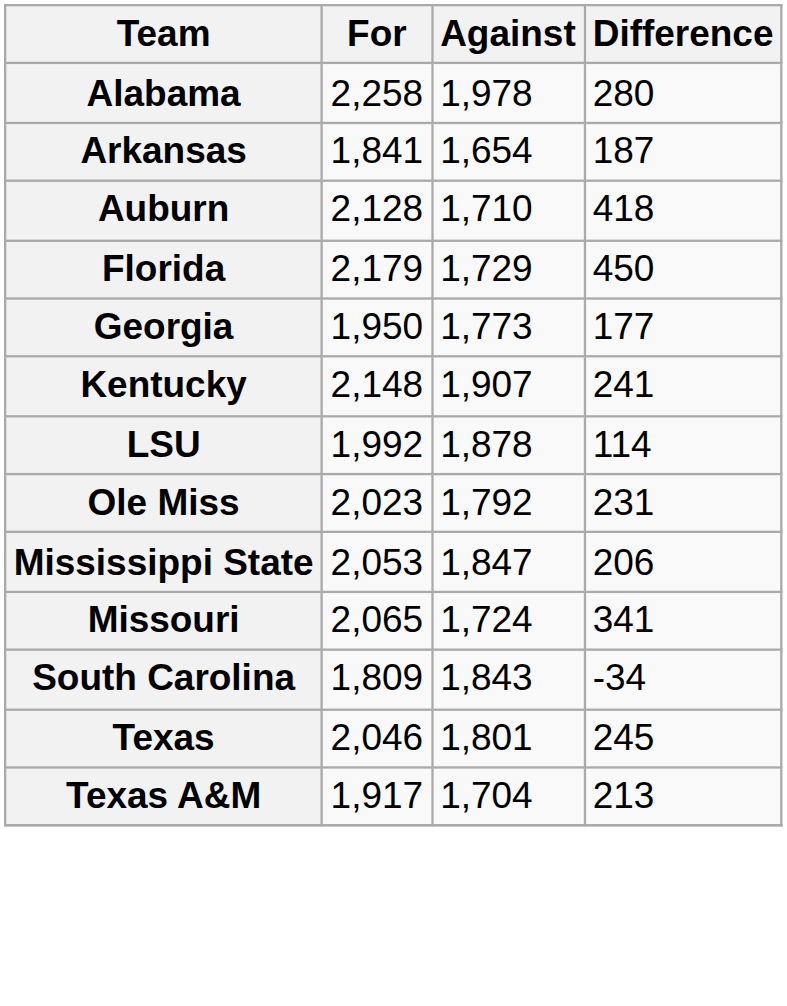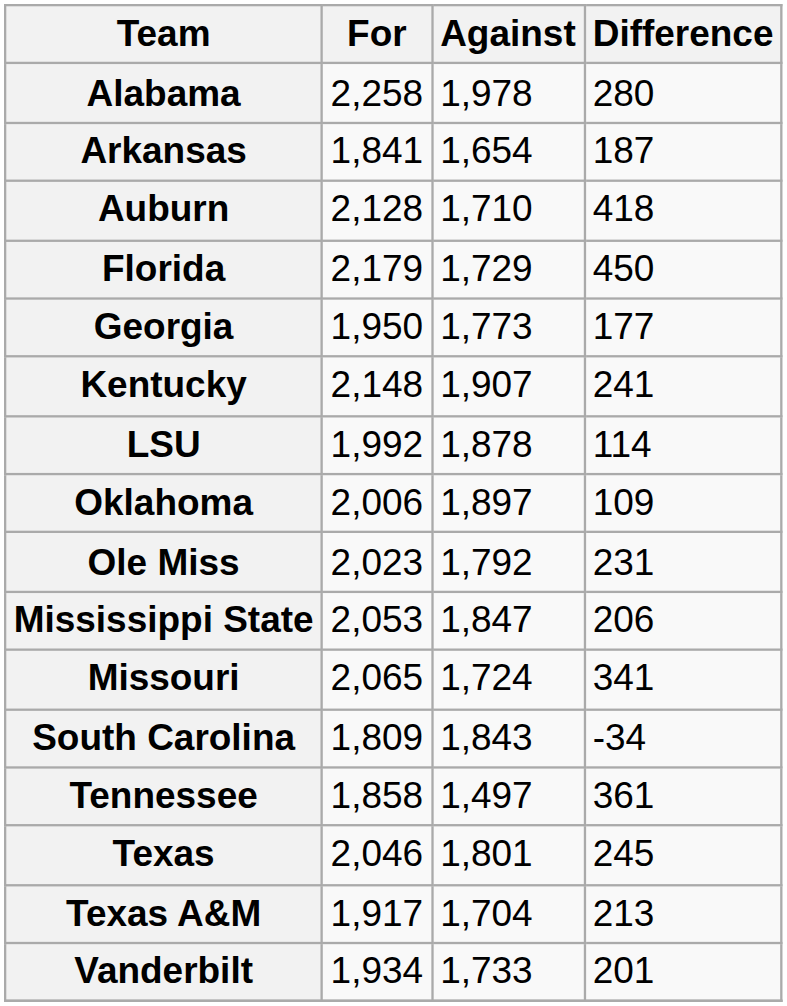+ row: (164, 502)
+ row: (164, 795)
+ row: (164, 971)
